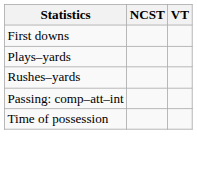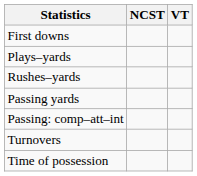+ row: (43, 98)
+ row: (34, 139)
